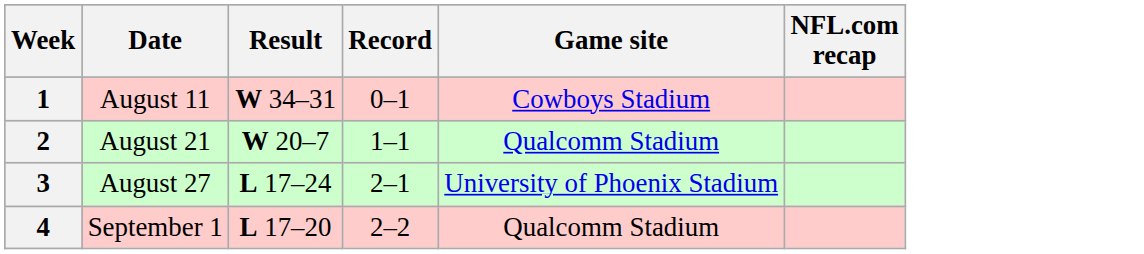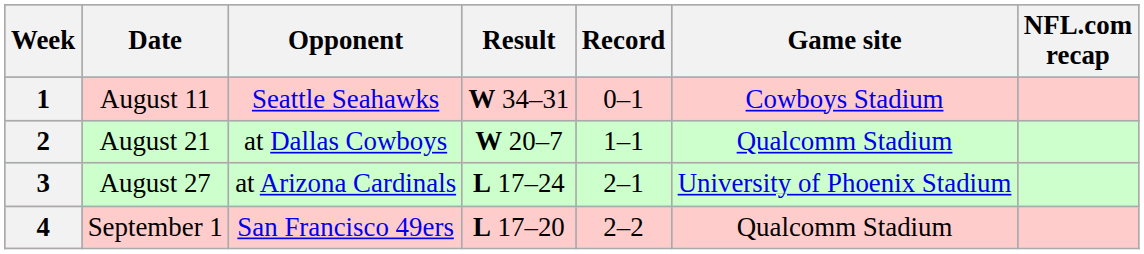+ column: (346, 40)
